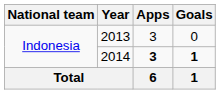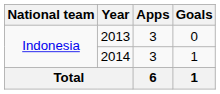(153, 57) bold -> (153, 57) normal
(194, 57) bold -> (194, 57) normal
